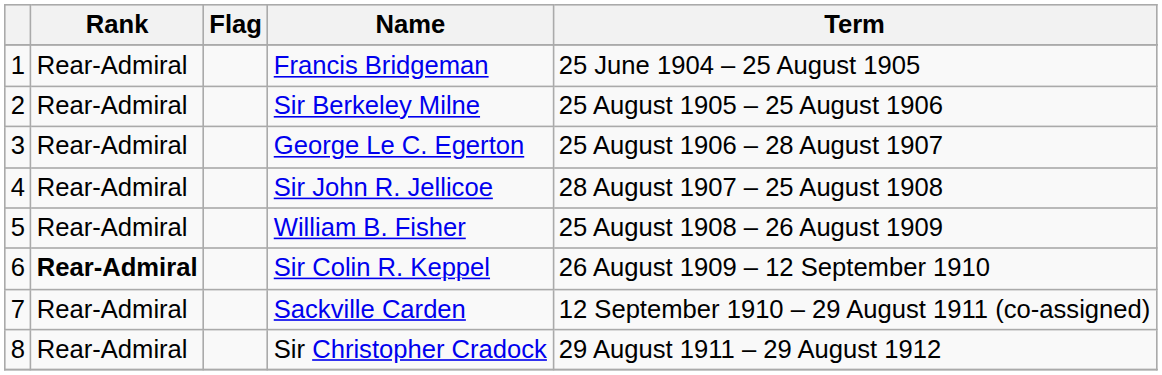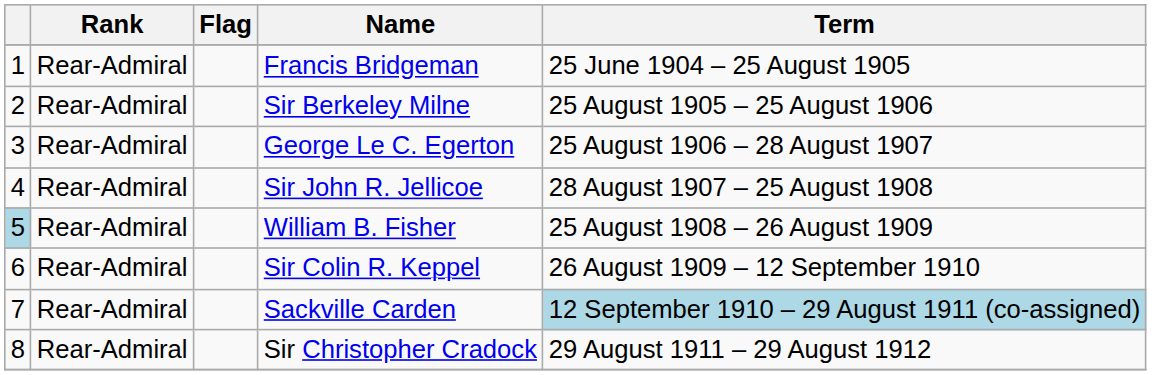(18, 227) no background -> (18, 227) lightblue background
(117, 268) bold -> (112, 268) normal
(855, 308) no background -> (845, 308) lightblue background
